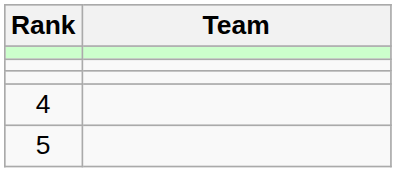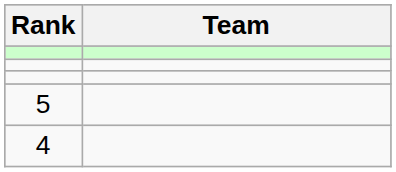(43, 103) 4 -> (43, 103) 5
(43, 145) 5 -> (43, 145) 4
